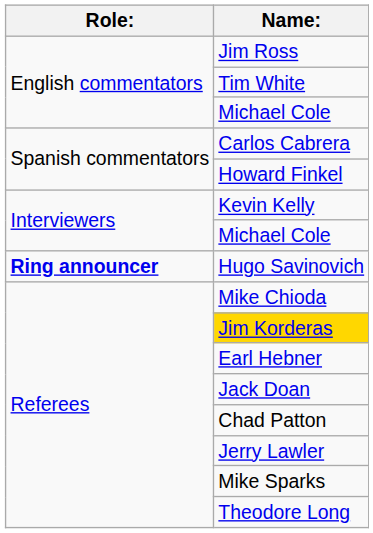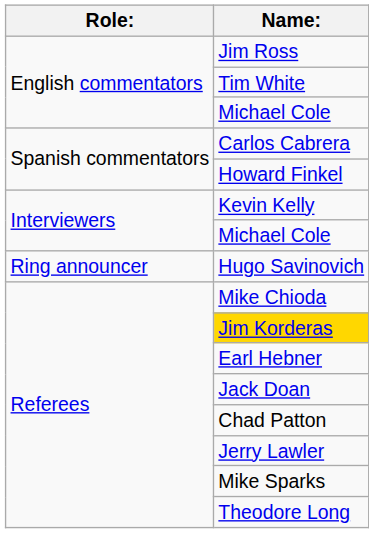(84, 266) bold -> (79, 266) normal
